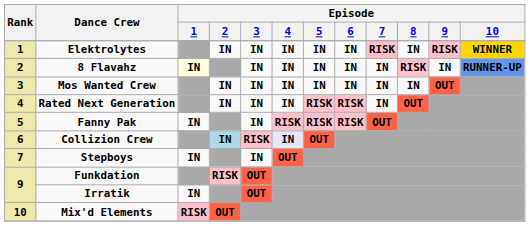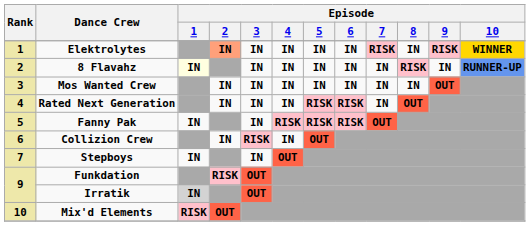(225, 50) no background -> (225, 50) lightsalmon background
(225, 140) lightblue background -> (225, 140) no background
(288, 140) lavender background -> (288, 140) no background
(194, 194) no background -> (194, 194) lightgrey background
